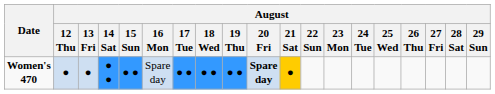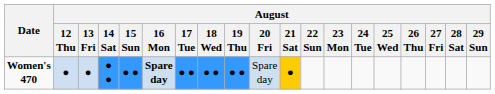(158, 73) normal -> (159, 73) bold
(264, 73) bold -> (265, 73) normal
